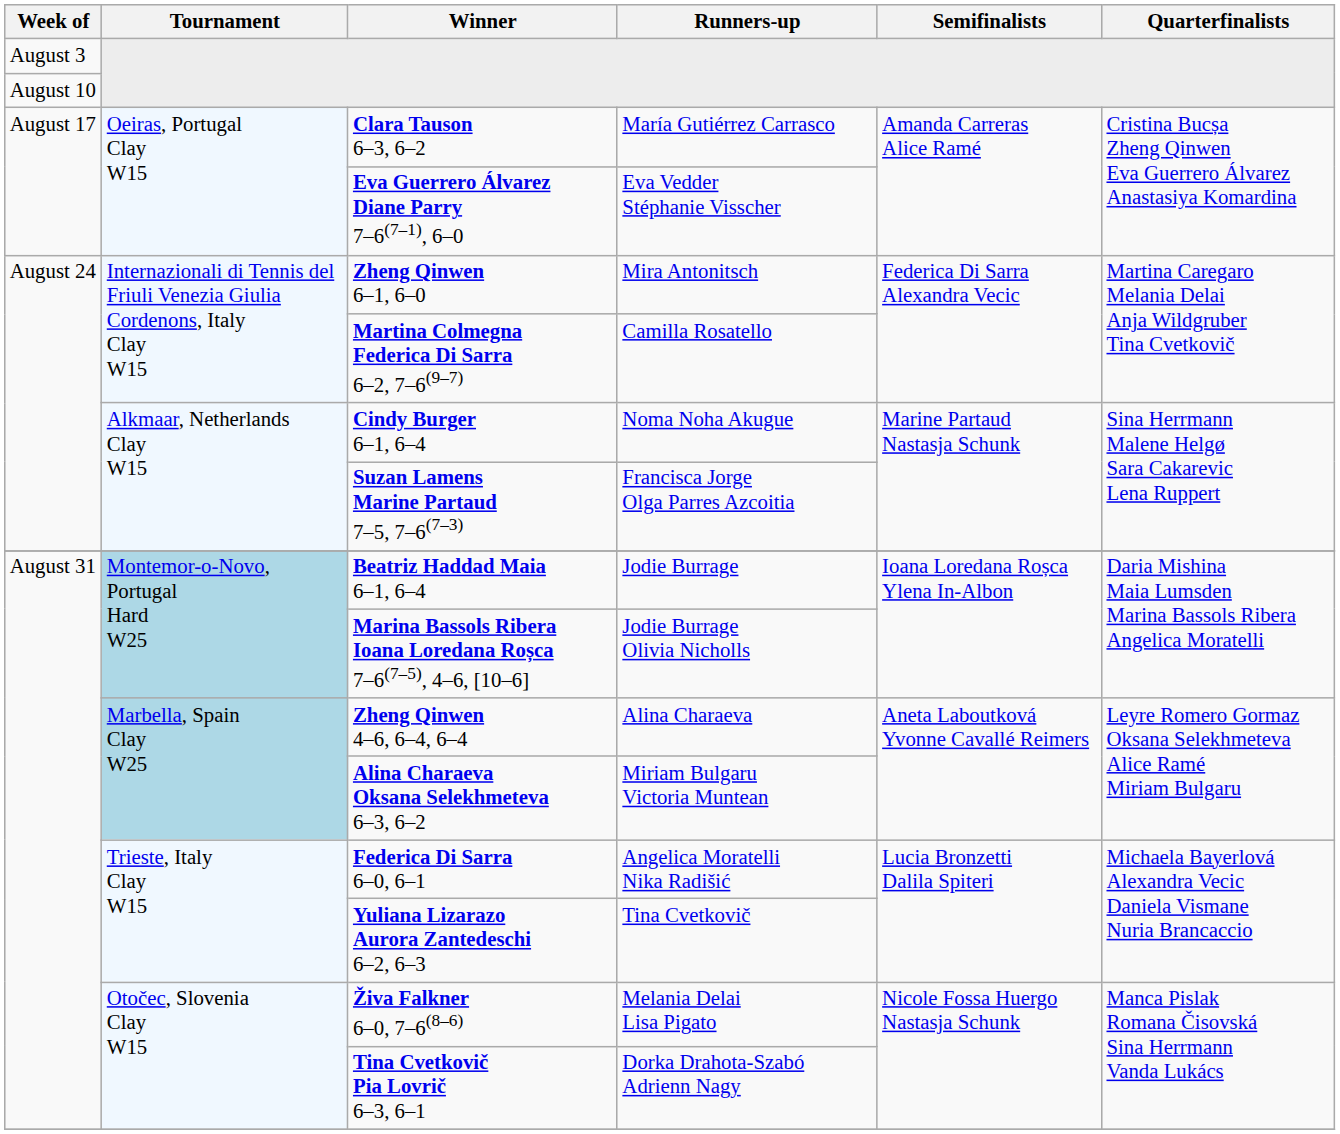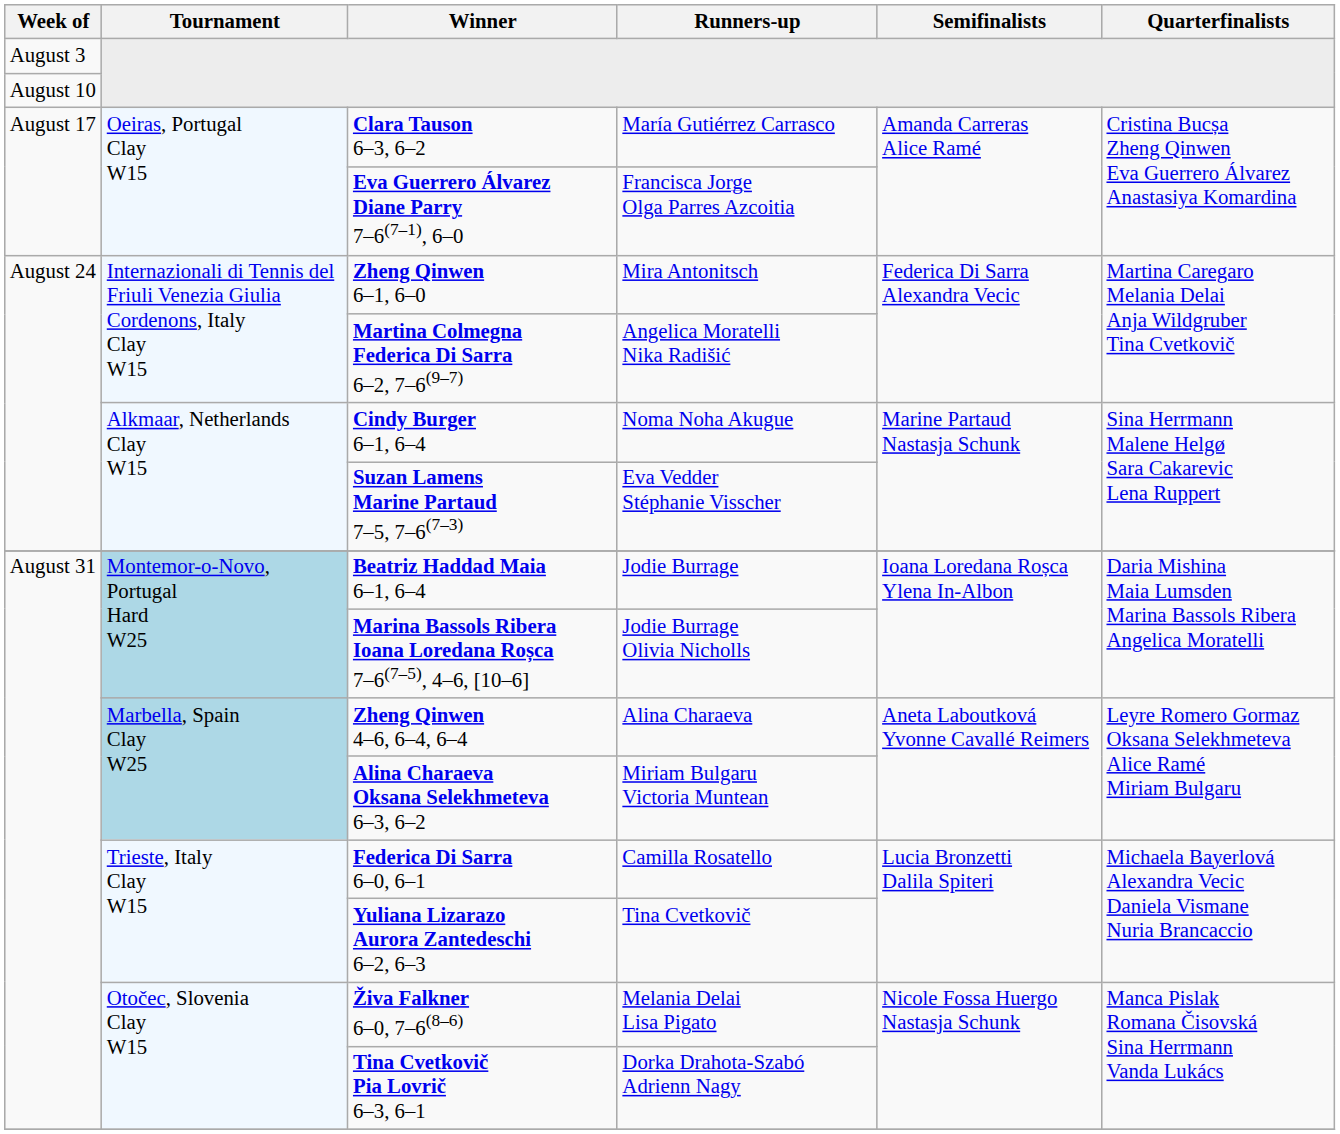(702, 195) Eva Vedder Stéphanie Visscher -> (708, 195) Francisca Jorge Olga Parres Azcoitia
(697, 330) Camilla Rosatello -> (701, 342) Angelica Moratelli Nika Radišić
(708, 490) Francisca Jorge Olga Parres Azcoitia -> (702, 490) Eva Vedder Stéphanie Visscher
(701, 868) Angelica Moratelli Nika Radišić -> (697, 856) Camilla Rosatello
